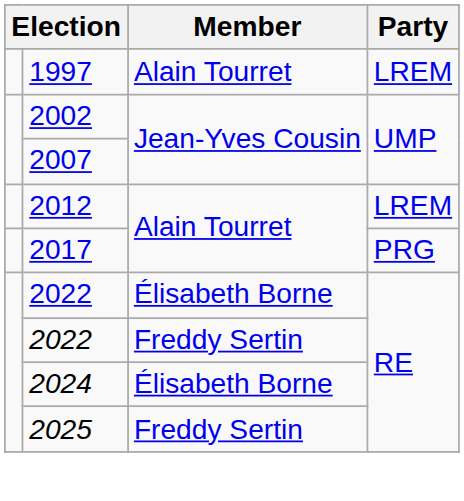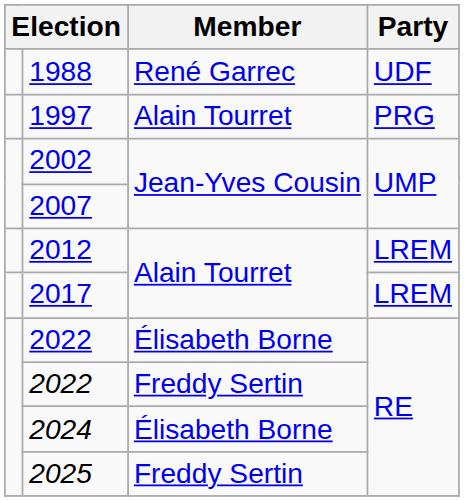+ row: (61, 71)
(413, 71) LREM -> (404, 116) PRG
(404, 250) PRG -> (413, 294) LREM
